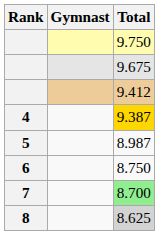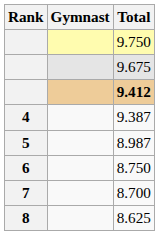(134, 92) normal -> (134, 92) bold
(134, 117) gold background -> (134, 117) no background
(134, 192) lightgreen background -> (134, 192) no background
(134, 217) lightgrey background -> (134, 217) no background
